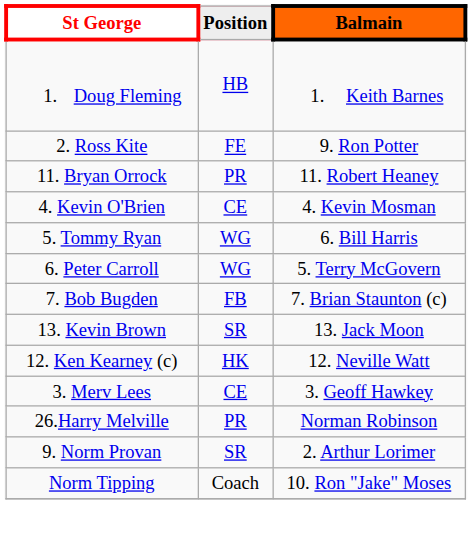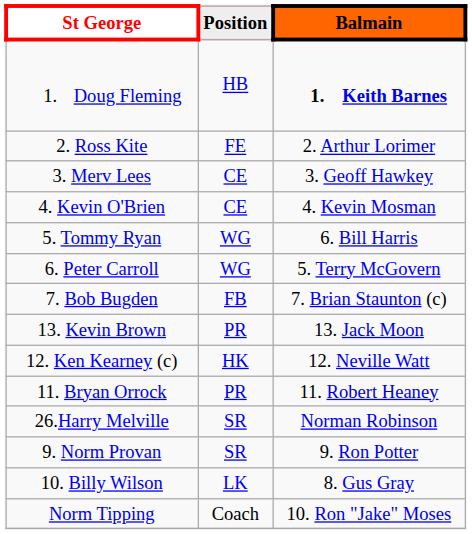(369, 97) normal -> (369, 97) bold
(369, 145) 9. Ron Potter -> (369, 145) 2. Arthur Lorimer
rows swapped: (102, 390) <-> (102, 176)
(235, 329) SR -> (235, 329) PR
(235, 421) PR -> (235, 421) SR
(369, 452) 2. Arthur Lorimer -> (369, 452) 9. Ron Potter
+ row: (102, 482)
